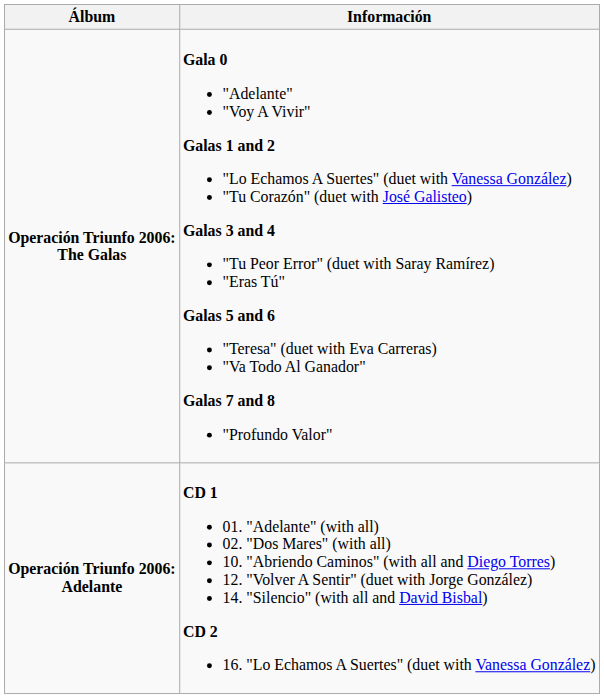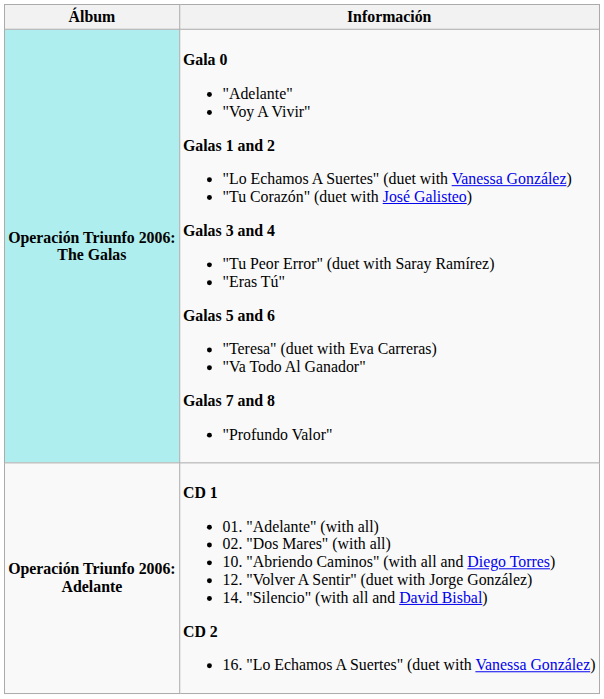(92, 246) no background -> (92, 246) paleturquoise background
